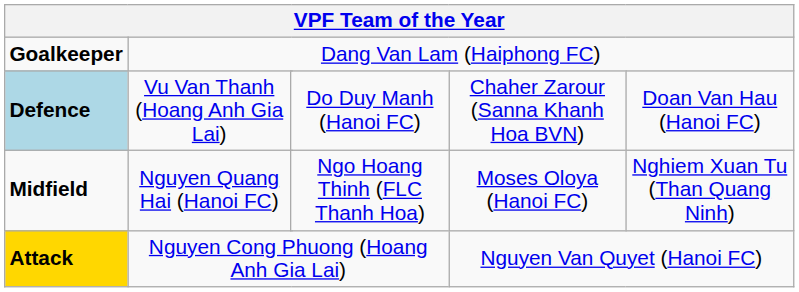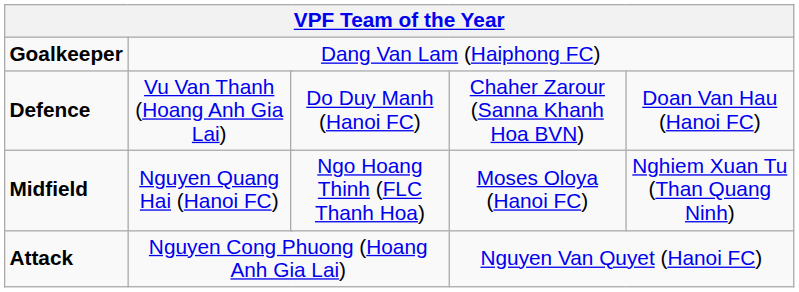(50, 110) lightblue background -> (50, 110) no background
(41, 258) gold background -> (41, 258) no background
